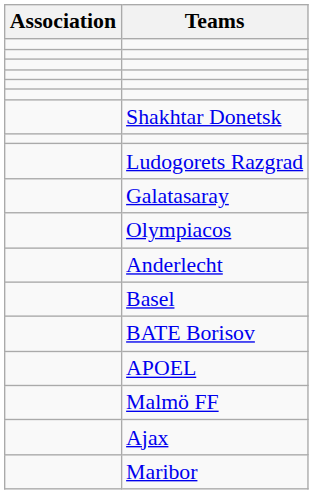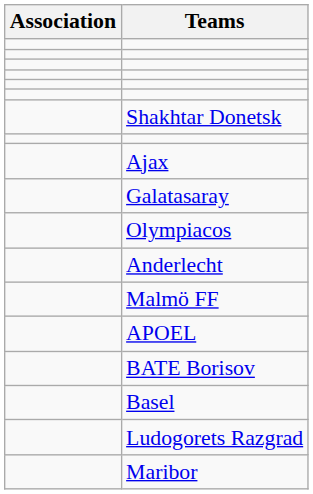(215, 160) Ludogorets Razgrad -> (147, 160) Ajax
(150, 299) Basel -> (172, 299) Malmö FF
(191, 333) BATE Borisov -> (161, 333) APOEL
(161, 368) APOEL -> (191, 368) BATE Borisov
(172, 402) Malmö FF -> (150, 402) Basel
(147, 437) Ajax -> (215, 437) Ludogorets Razgrad
